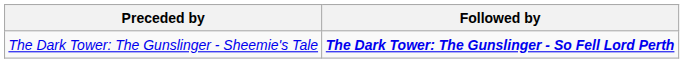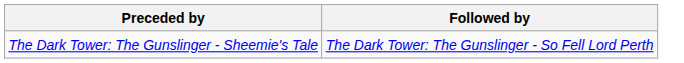(500, 44) bold -> (490, 45) normal
